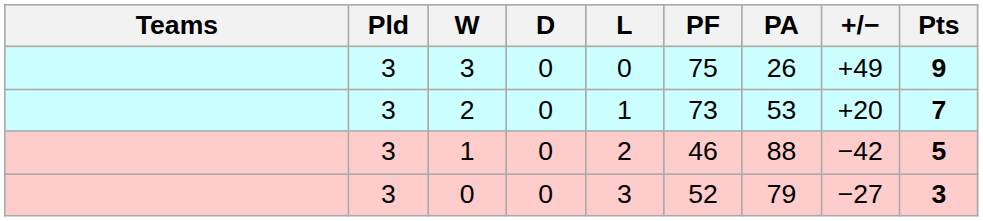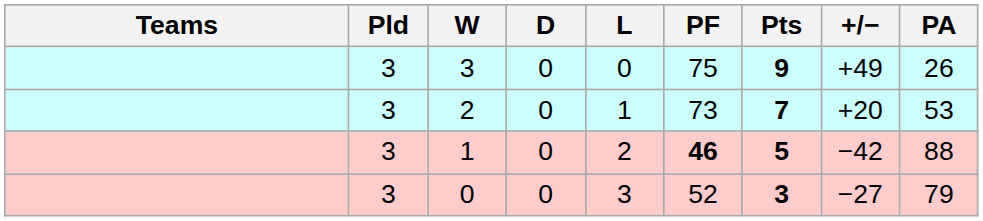columns swapped: (782, 25) <-> (939, 25)
(703, 151) normal -> (703, 151) bold
